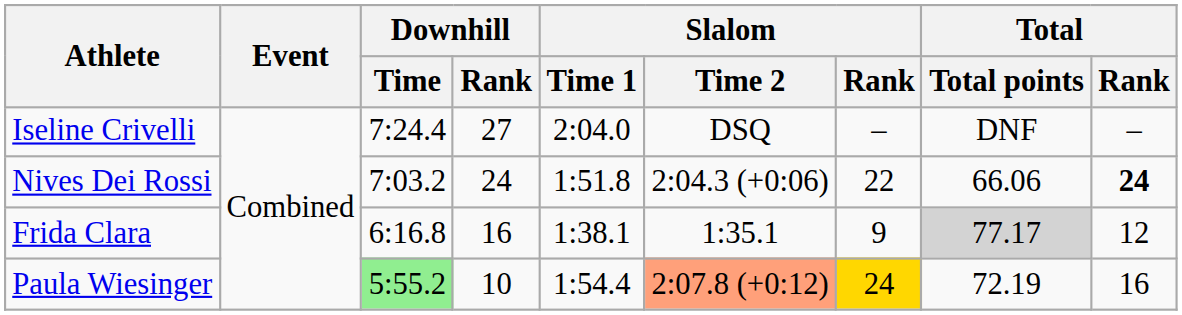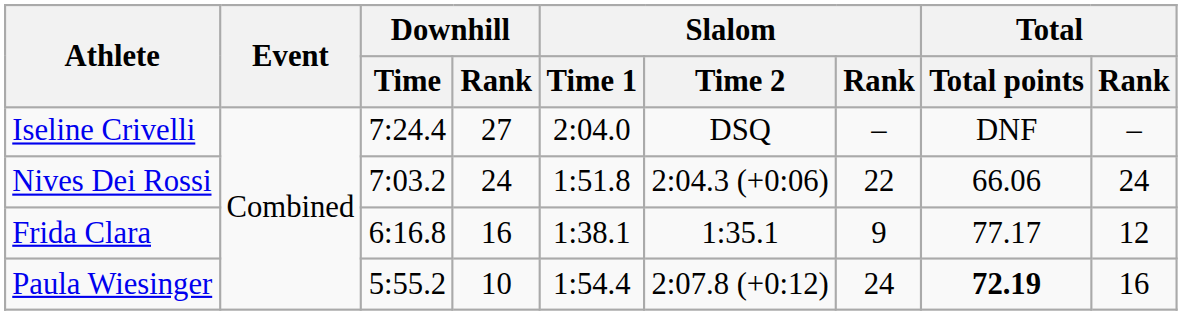(1134, 181) bold -> (1134, 181) normal
(1007, 232) lightgrey background -> (1007, 232) no background
(407, 283) lightgreen background -> (407, 283) no background
(740, 283) lightsalmon background -> (740, 283) no background
(879, 283) gold background -> (879, 283) no background
(1007, 283) normal -> (1007, 283) bold
